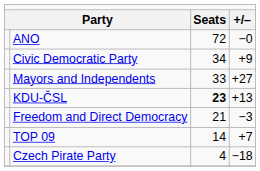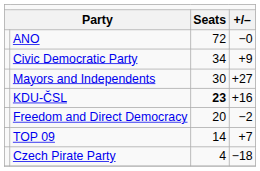(219, 78) 33 -> (219, 78) 30
(242, 98) +13 -> (242, 98) +16
(219, 117) 21 -> (219, 117) 20
(246, 117) −3 -> (246, 117) −2
